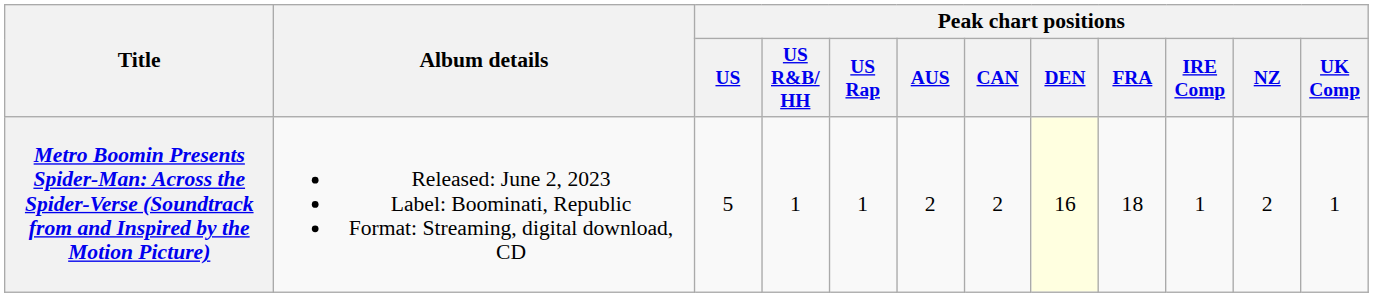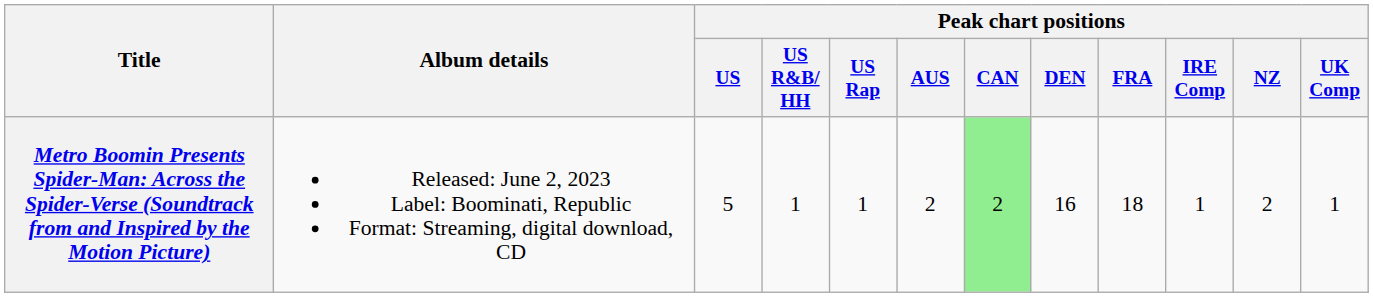(998, 204) no background -> (998, 204) lightgreen background
(1065, 204) lightyellow background -> (1065, 204) no background
